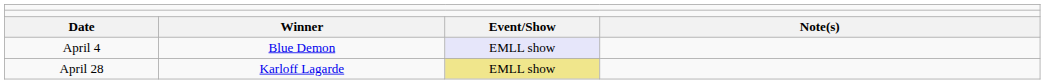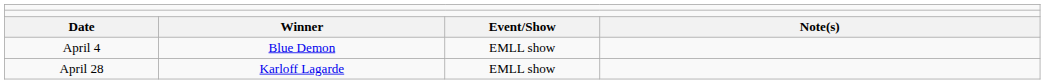(522, 47) lavender background -> (522, 47) no background
(522, 68) khaki background -> (522, 68) no background
